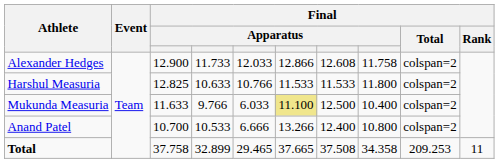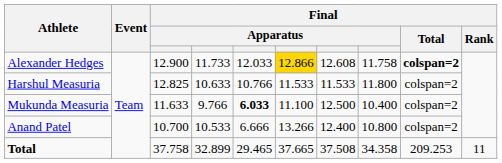(296, 62) no background -> (296, 62) gold background
(430, 62) normal -> (431, 62) bold
(254, 105) normal -> (254, 105) bold
(296, 105) khaki background -> (296, 105) no background
